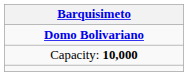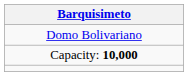(94, 34) bold -> (94, 34) normal
